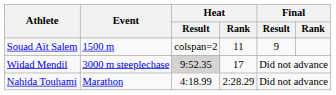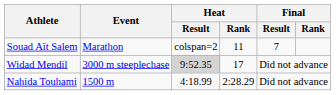(98, 47) 1500 m -> (103, 47) Marathon
(276, 47) 9 -> (276, 47) 7
(103, 81) Marathon -> (98, 81) 1500 m
